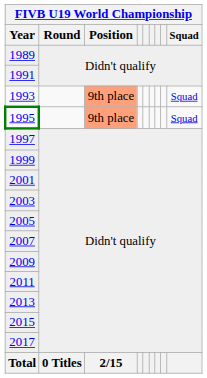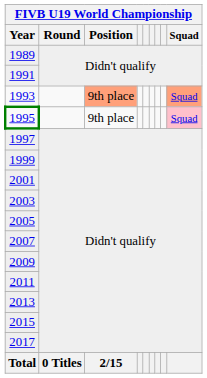(184, 97) no background -> (184, 97) lightsalmon background
(111, 117) lightsalmon background -> (111, 117) no background
(184, 118) no background -> (184, 118) pink background
